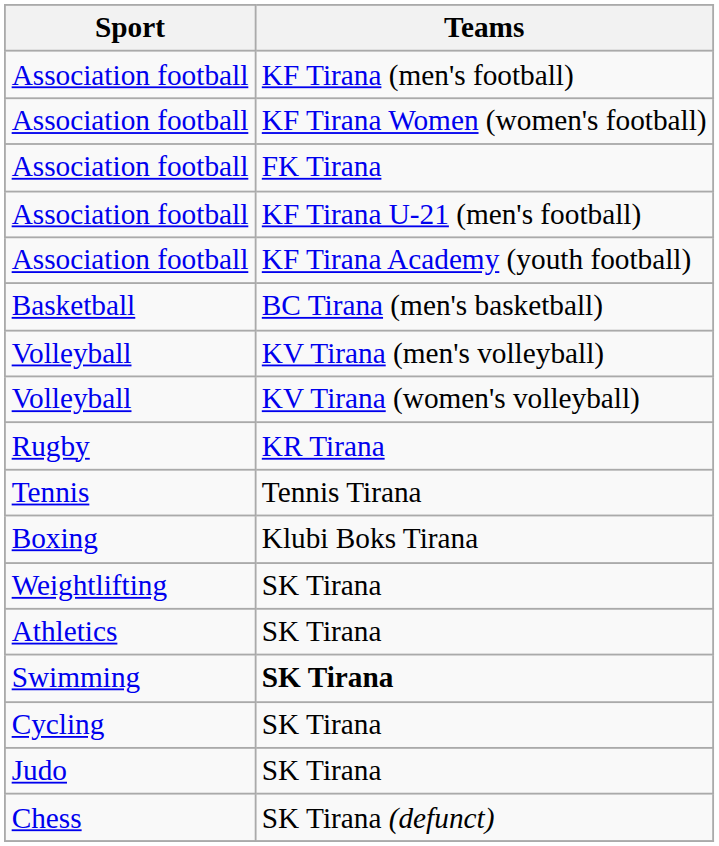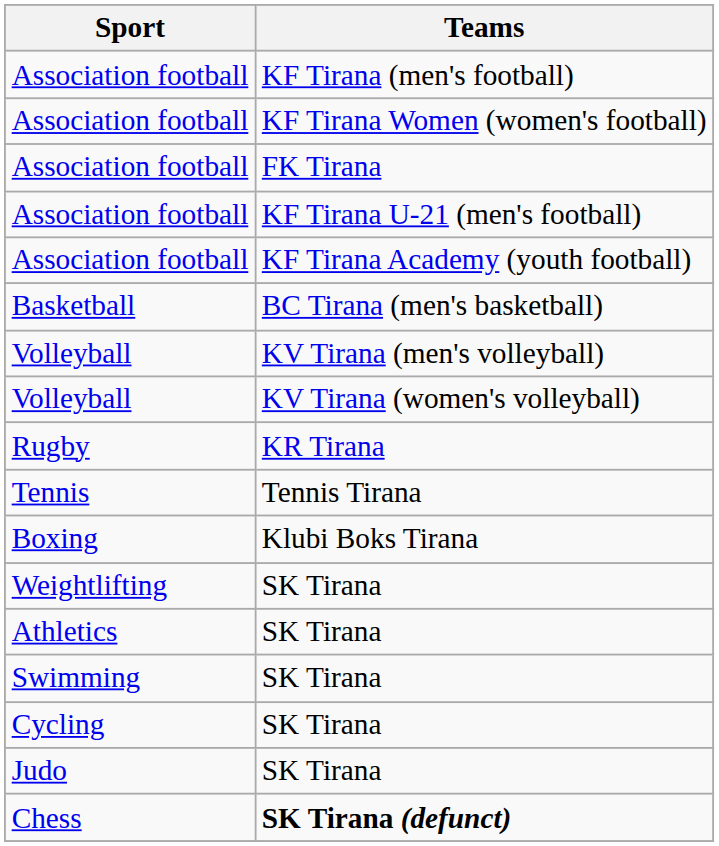(328, 677) bold -> (322, 677) normal
(378, 817) normal -> (387, 817) bold
